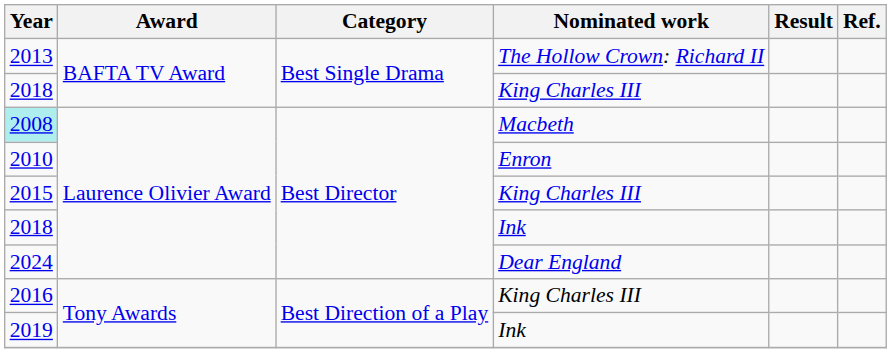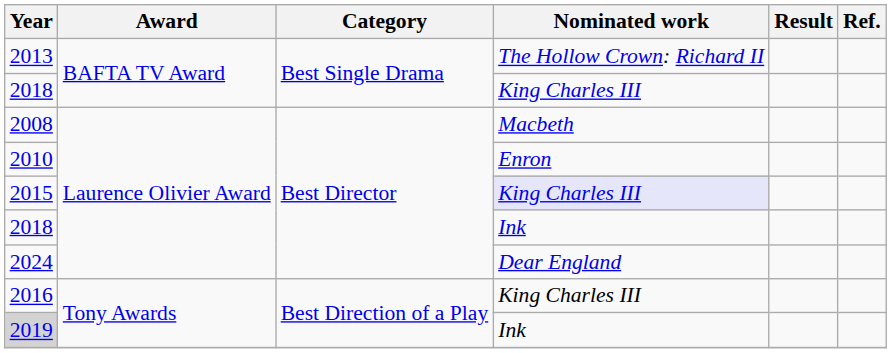(31, 124) paleturquoise background -> (31, 124) no background
(570, 192) no background -> (570, 192) lavender background
(31, 329) no background -> (31, 329) lightgrey background
